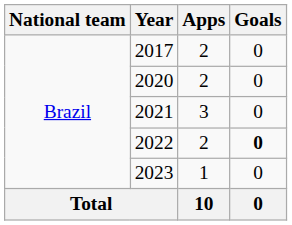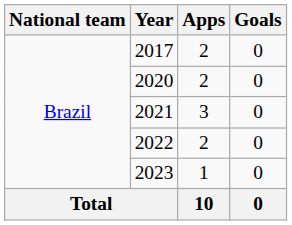(258, 142) bold -> (258, 142) normal
